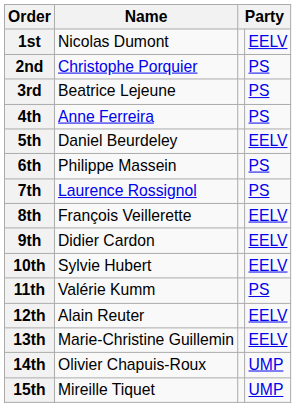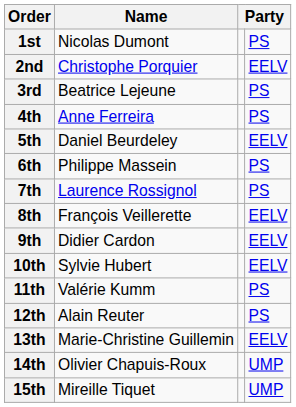(268, 41) EELV -> (259, 41) PS
(259, 66) PS -> (268, 66) EELV
(268, 315) EELV -> (259, 315) PS
